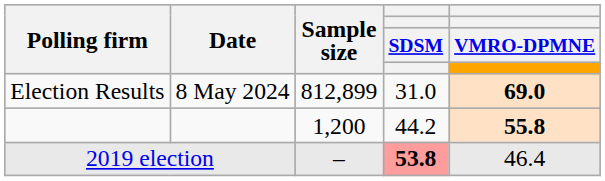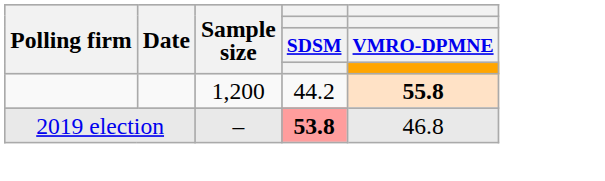- row: (87, 91)
(525, 159) 46.4 -> (423, 125) 46.8
